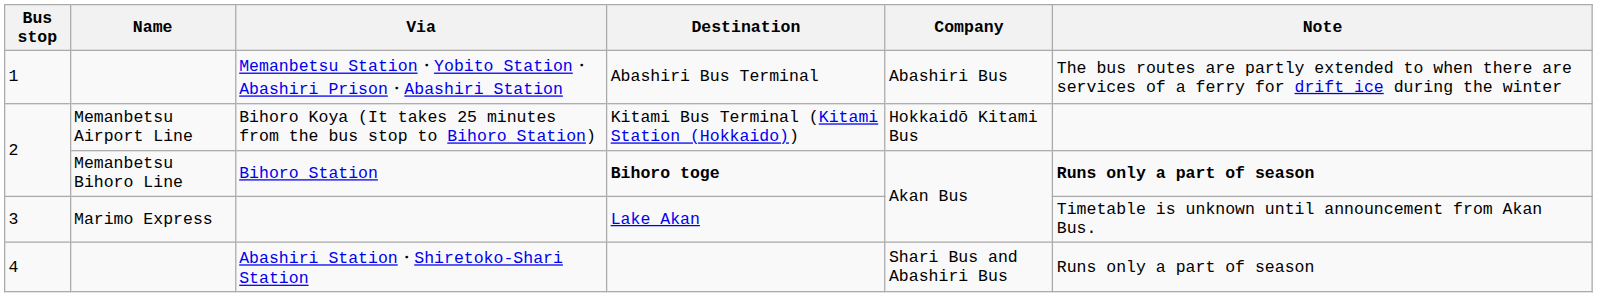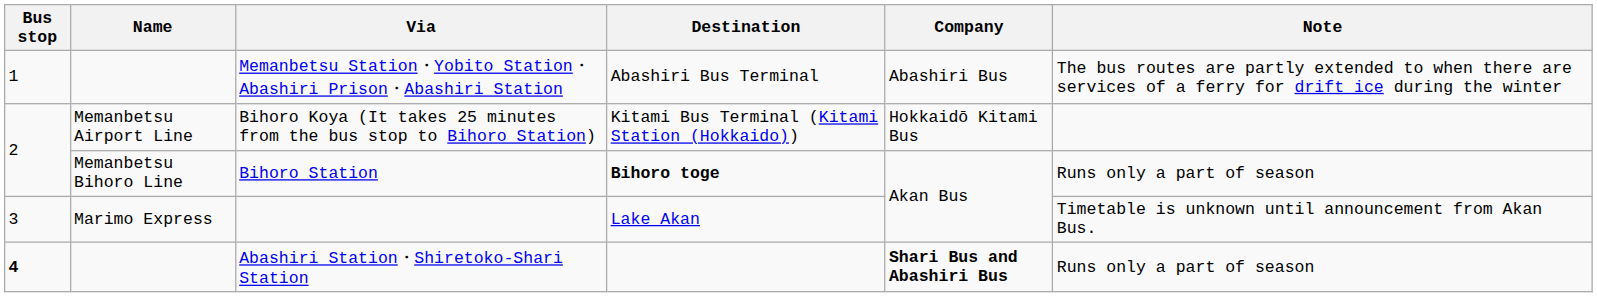(1186, 173) bold -> (1186, 173) normal
(14, 267) normal -> (14, 267) bold
(953, 267) normal -> (953, 267) bold
